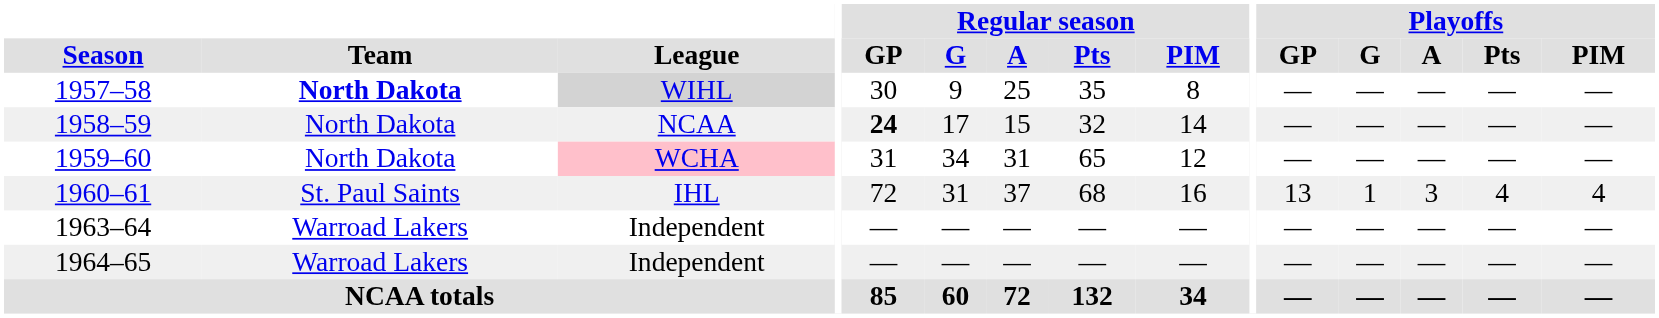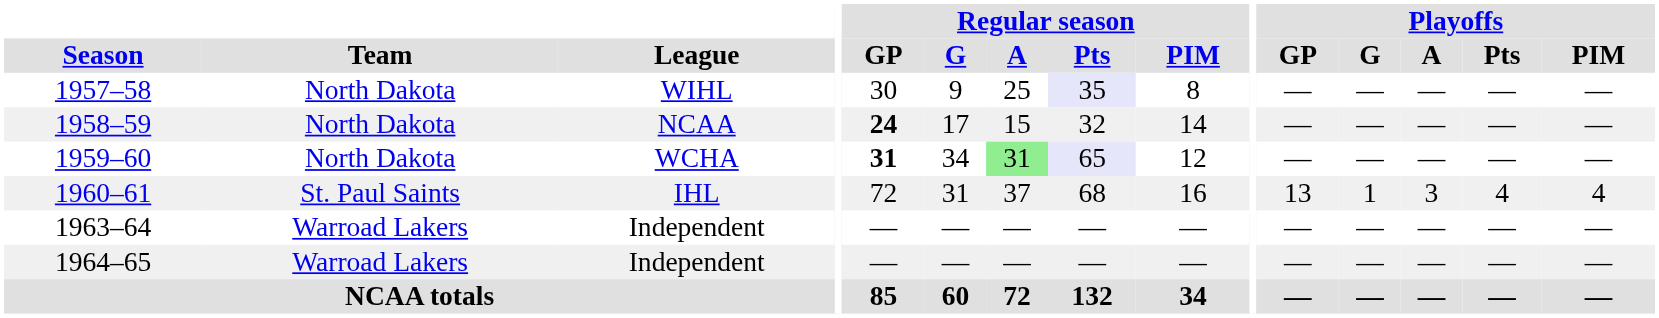(380, 89) bold -> (380, 89) normal
(697, 89) lightgrey background -> (697, 89) no background
(1092, 89) no background -> (1092, 89) lavender background
(697, 158) pink background -> (697, 158) no background
(883, 158) normal -> (883, 158) bold
(1017, 158) no background -> (1017, 158) lightgreen background
(1092, 158) no background -> (1092, 158) lavender background
